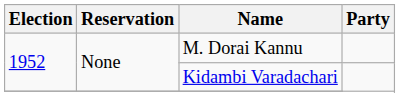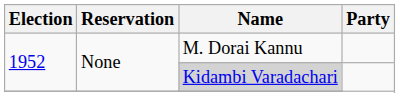(260, 76) no background -> (260, 76) lightgrey background
